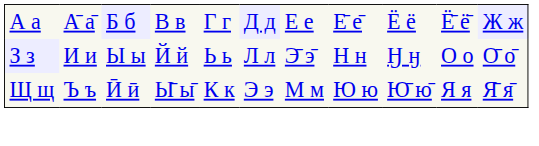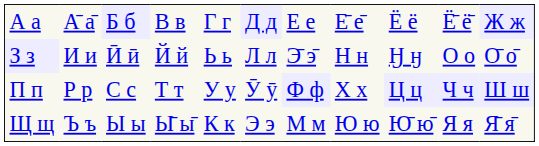(126, 56) Ы ы -> (123, 56) Ӣ ӣ
+ row: (26, 90)
(123, 90) Ӣ ӣ -> (126, 124) Ы ы
